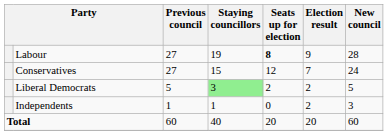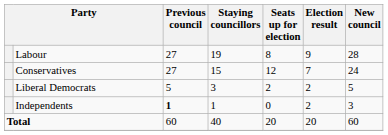(268, 54) bold -> (268, 54) normal
(213, 88) lightgreen background -> (213, 88) no background
(169, 105) normal -> (169, 105) bold
